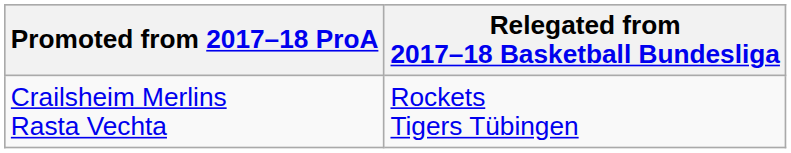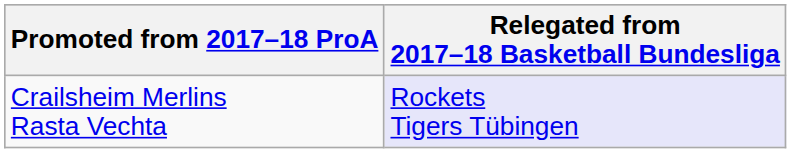(485, 111) no background -> (485, 111) lavender background
